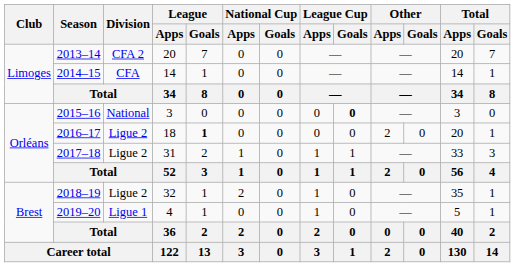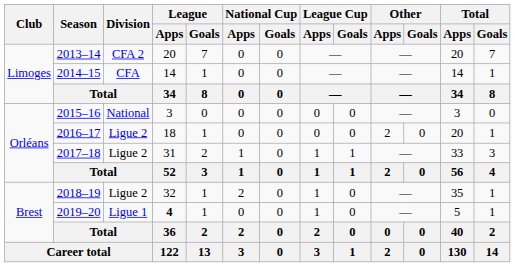(352, 113) bold -> (352, 113) normal
(204, 133) bold -> (204, 133) normal
(169, 212) normal -> (169, 212) bold
